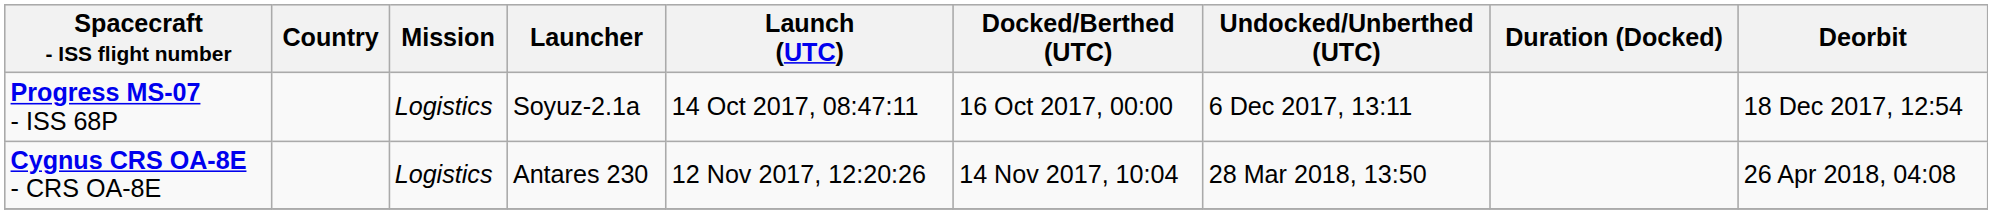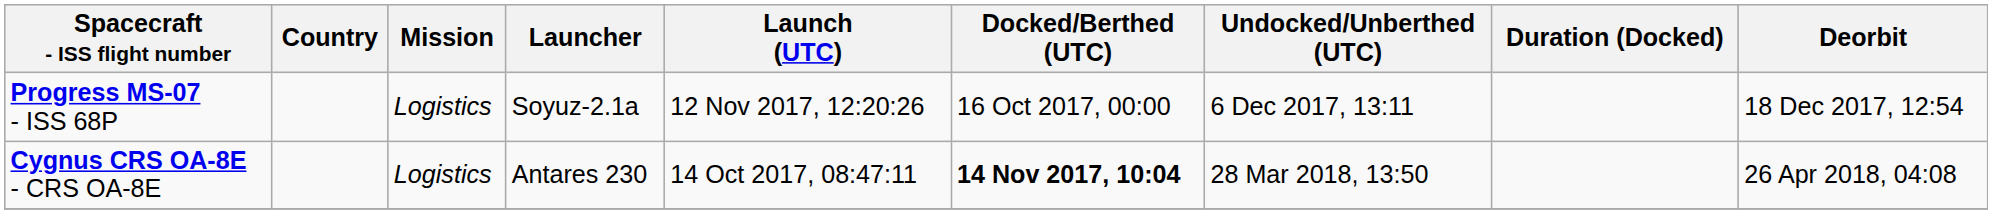(795, 106) 14 Oct 2017, 08:47:11 -> (797, 106) 12 Nov 2017, 12:20:26
(799, 174) 12 Nov 2017, 12:20:26 -> (794, 174) 14 Oct 2017, 08:47:11
(1069, 174) normal -> (1069, 174) bold
